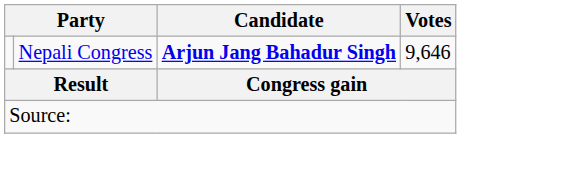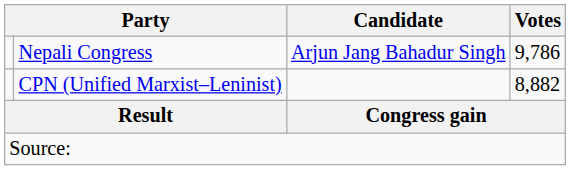(279, 52) bold -> (398, 52) normal
(428, 52) 9,646 -> (537, 52) 9,786
+ row: (150, 84)
